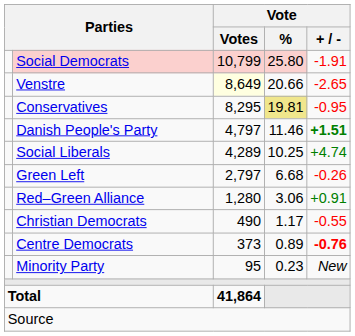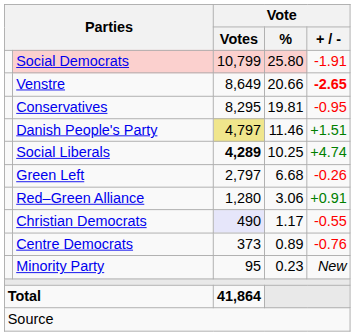(243, 84) lightyellow background -> (243, 84) no background
(330, 84) normal -> (330, 84) bold
(286, 107) khaki background -> (286, 107) no background
(243, 130) no background -> (243, 130) khaki background
(328, 130) bold -> (328, 130) normal
(243, 152) normal -> (243, 152) bold
(249, 221) no background -> (249, 221) lavender background
(330, 244) bold -> (330, 244) normal
